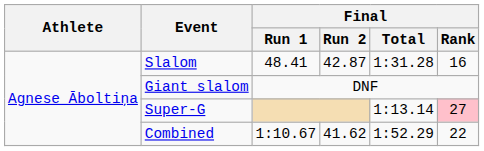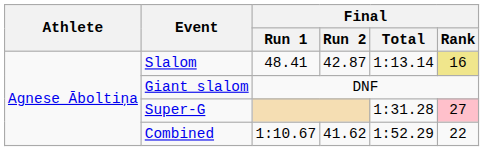(404, 63) 1:31.28 -> (404, 63) 1:13.14
(458, 63) no background -> (458, 63) khaki background
(404, 110) 1:13.14 -> (404, 110) 1:31.28
